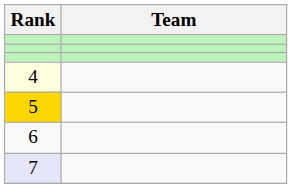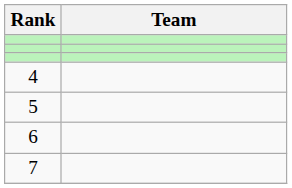(33, 76) lightyellow background -> (33, 76) no background
(33, 107) gold background -> (33, 107) no background
(33, 168) lavender background -> (33, 168) no background
